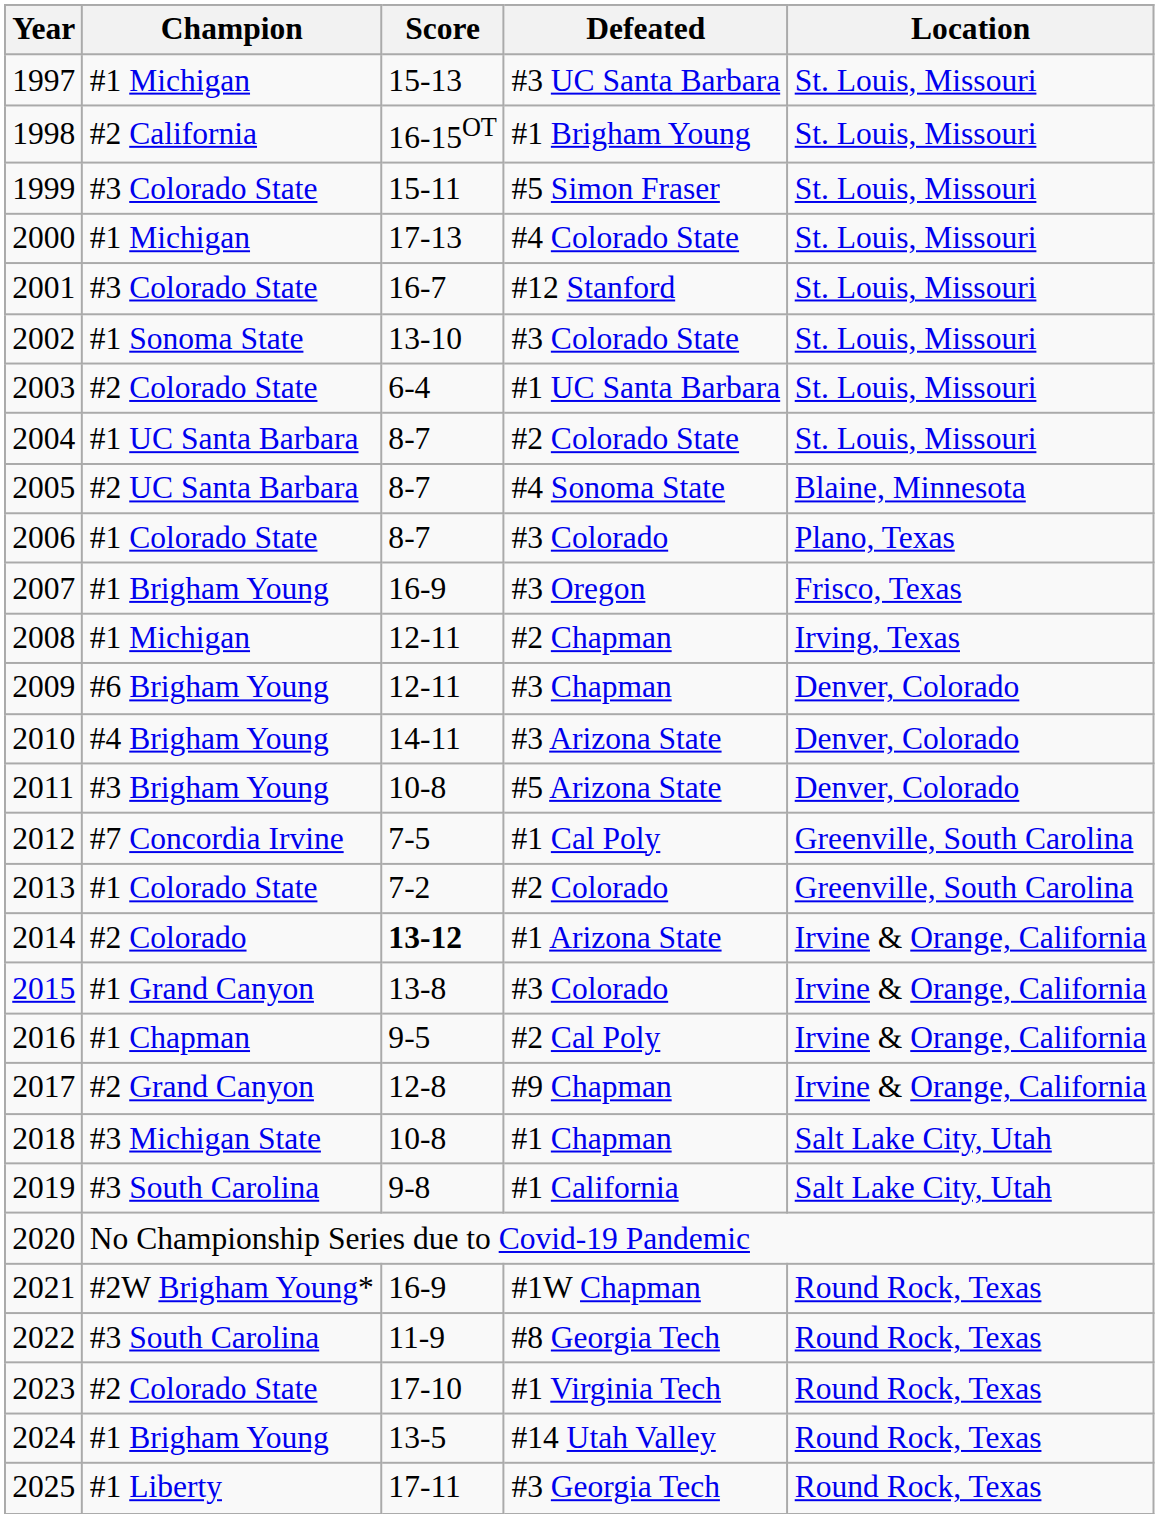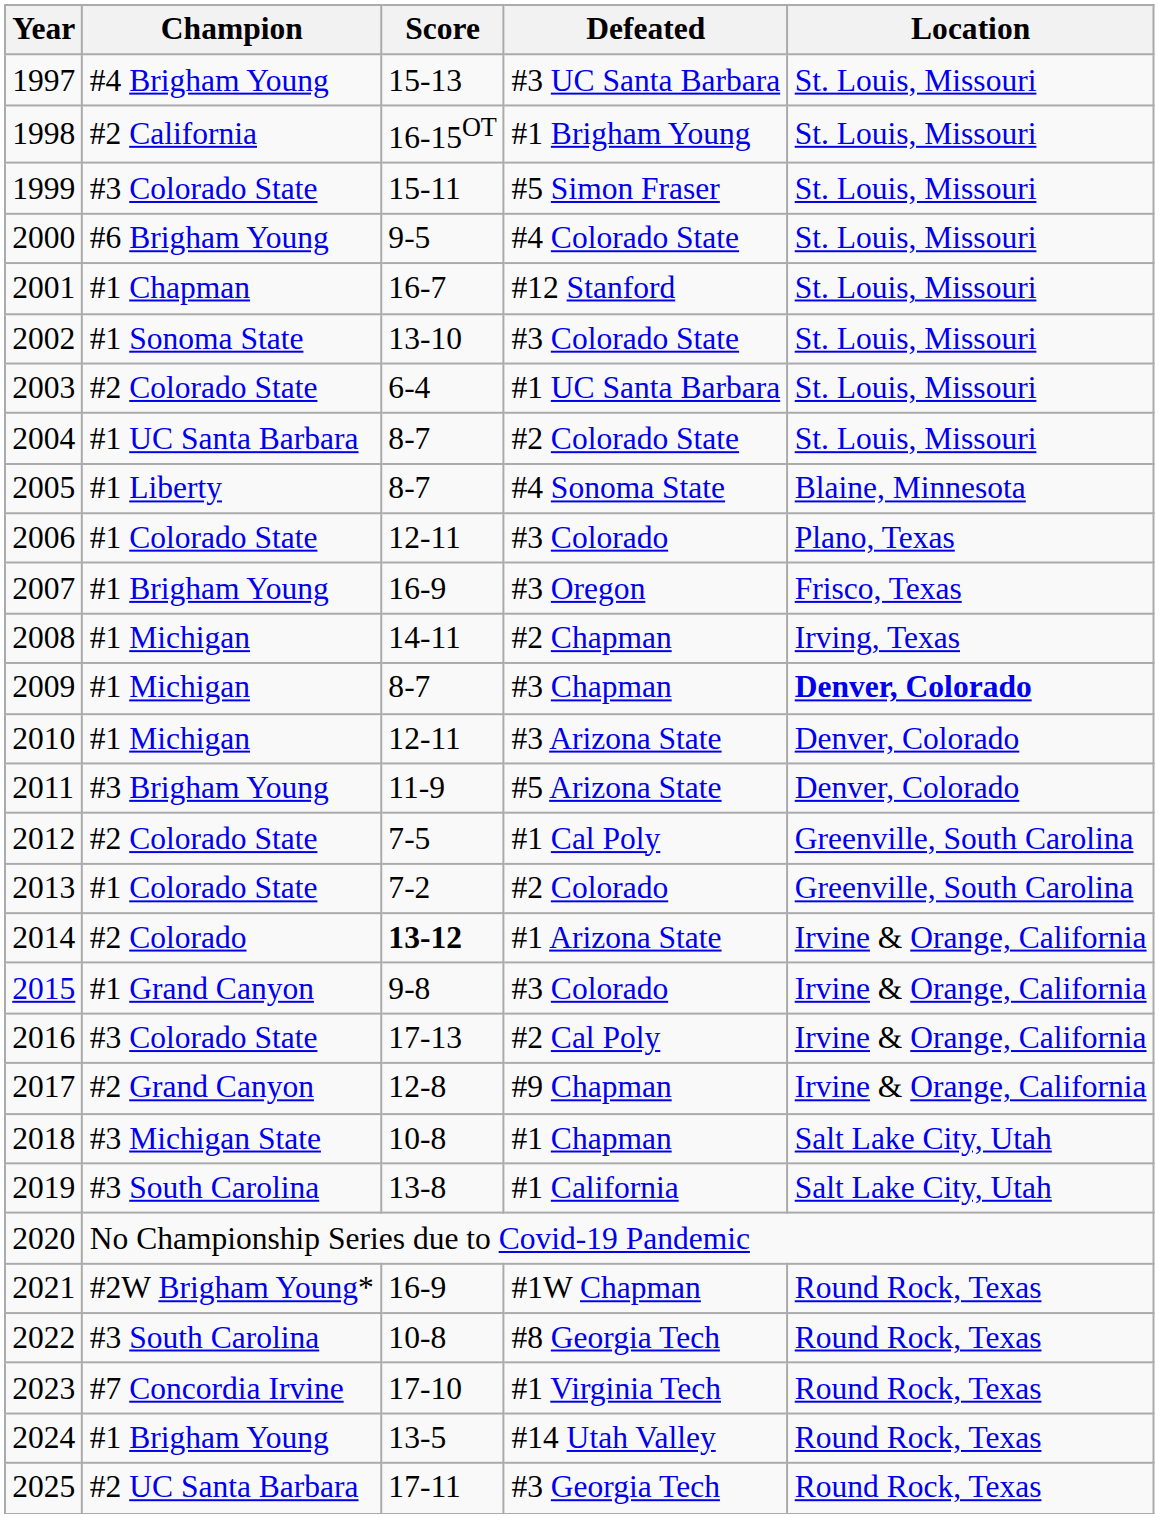(170, 79) #1 Michigan -> (209, 79) #4 Brigham Young
(170, 237) #1 Michigan -> (209, 237) #6 Brigham Young
(425, 237) 17-13 -> (409, 237) 9-5
(204, 287) #3 Colorado State -> (170, 287) #1 Chapman
(224, 487) #2 UC Santa Barbara -> (156, 487) #1 Liberty
(409, 537) 8-7 -> (425, 537) 12-11
(425, 637) 12-11 -> (425, 637) 14-11
(209, 687) #6 Brigham Young -> (170, 687) #1 Michigan
(425, 687) 12-11 -> (409, 687) 8-7
(907, 687) normal -> (913, 687) bold
(209, 737) #4 Brigham Young -> (170, 737) #1 Michigan
(425, 737) 14-11 -> (425, 737) 12-11
(417, 787) 10-8 -> (417, 787) 11-9
(217, 837) #7 Concordia Irvine -> (204, 837) #2 Colorado State
(417, 987) 13-8 -> (409, 987) 9-8
(170, 1037) #1 Chapman -> (204, 1037) #3 Colorado State
(409, 1037) 9-5 -> (425, 1037) 17-13
(409, 1187) 9-8 -> (417, 1187) 13-8
(417, 1337) 11-9 -> (417, 1337) 10-8
(204, 1387) #2 Colorado State -> (217, 1387) #7 Concordia Irvine
(156, 1487) #1 Liberty -> (224, 1487) #2 UC Santa Barbara
